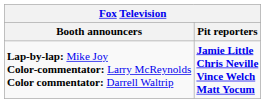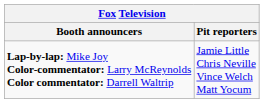(227, 70) bold -> (226, 70) normal
